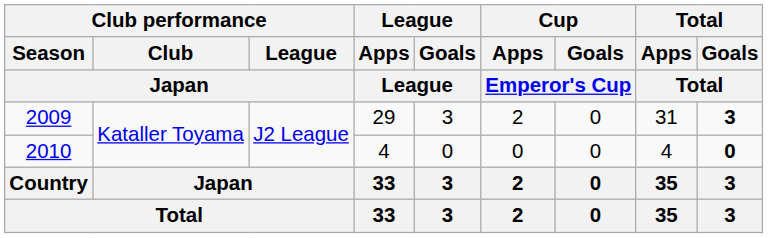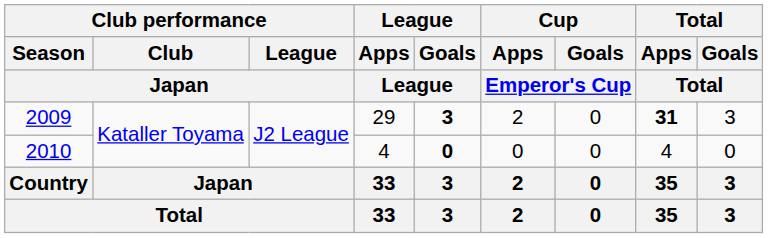(447, 118) normal -> (447, 118) bold
(666, 118) normal -> (666, 118) bold
(730, 118) bold -> (730, 118) normal
(447, 150) normal -> (447, 150) bold
(730, 150) bold -> (730, 150) normal
